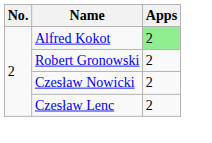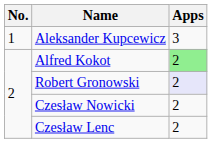+ row: (100, 38)
(149, 60) no background -> (176, 82) lavender background
